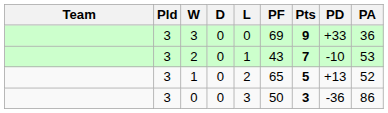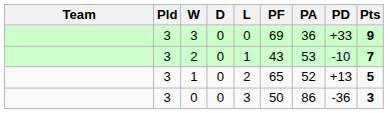columns swapped: (367, 14) <-> (306, 14)
